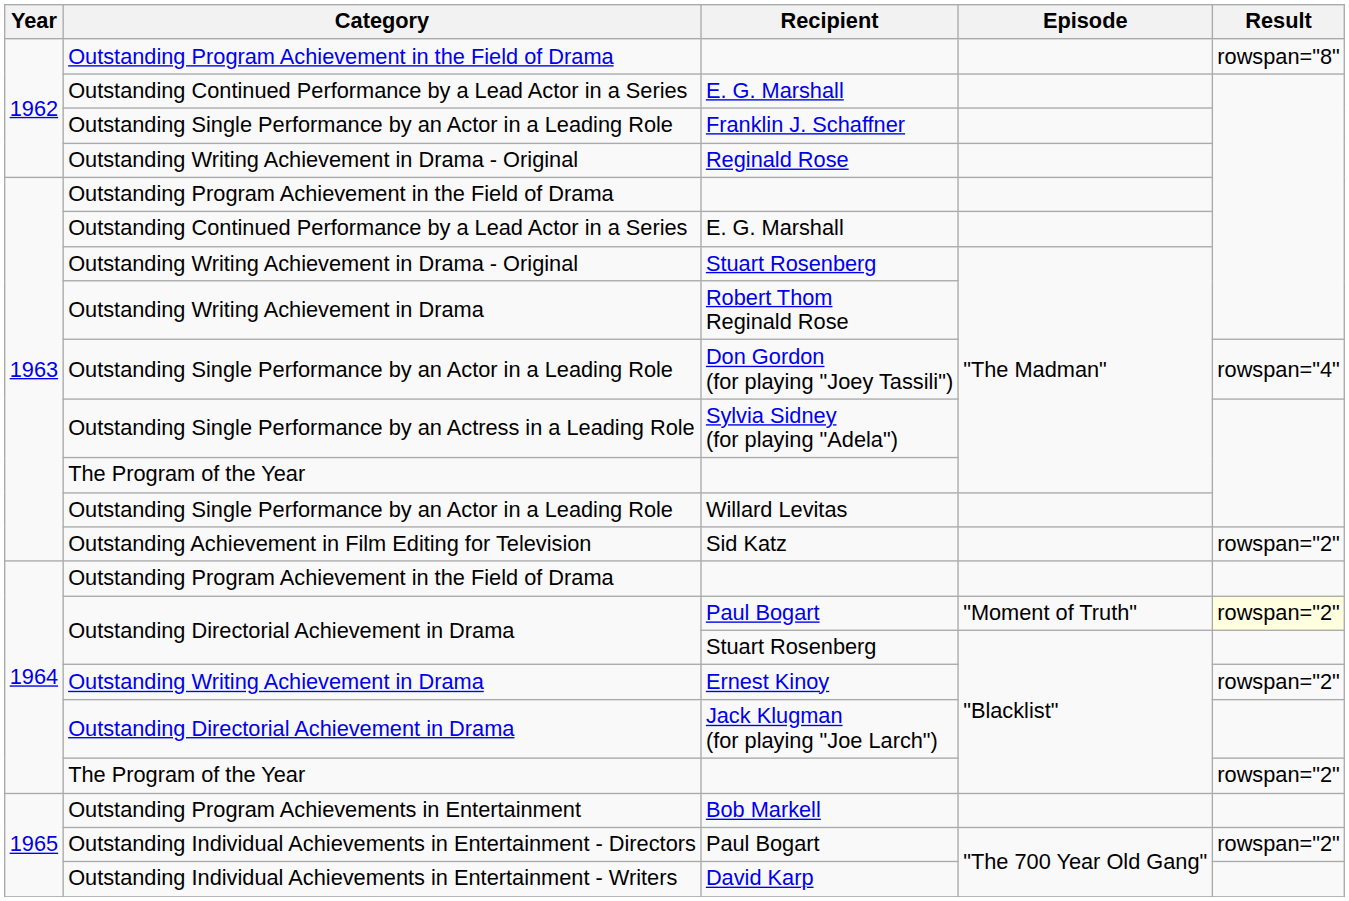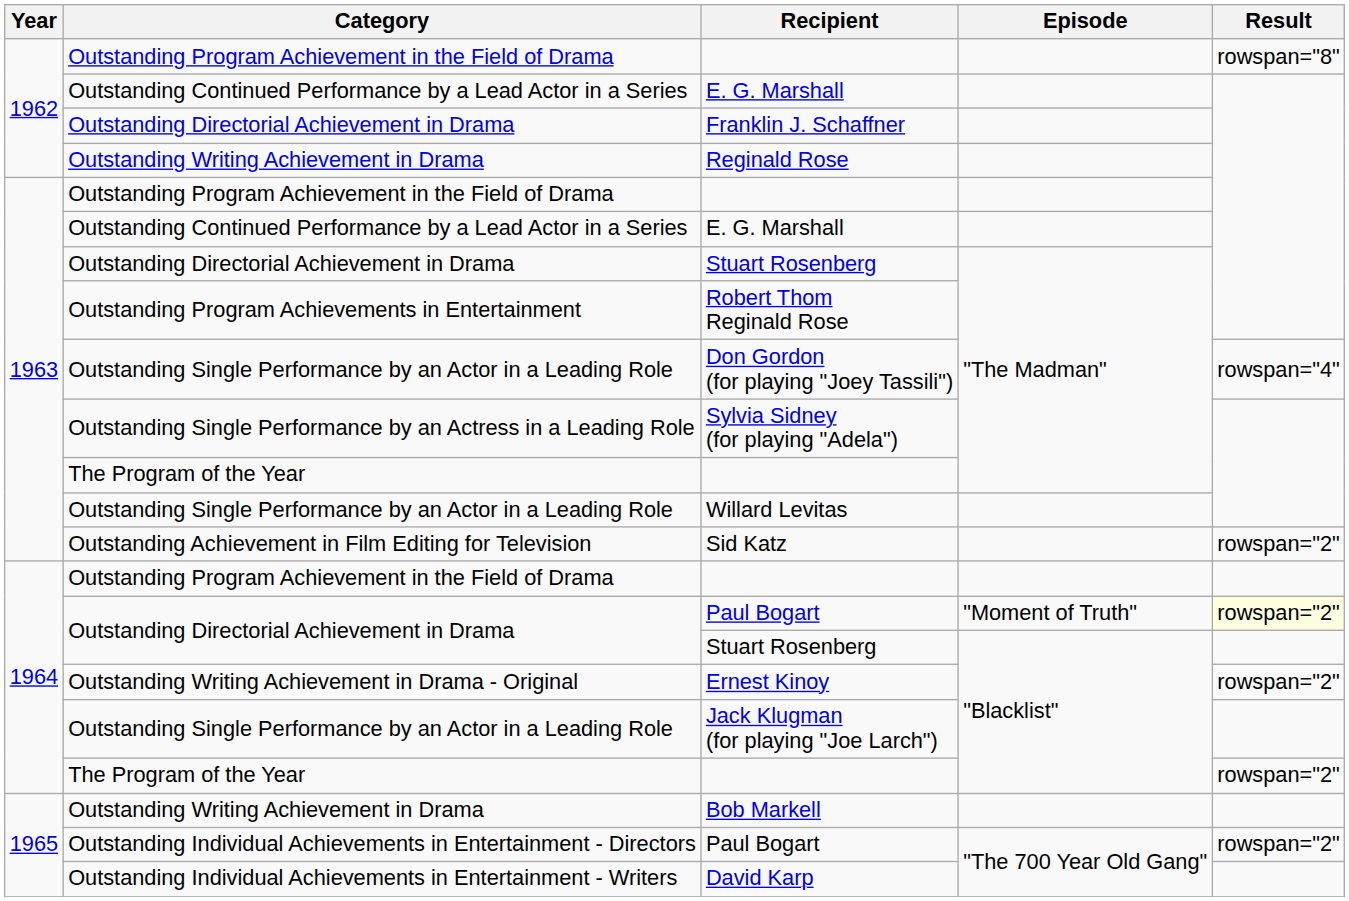(371, 125) Outstanding Single Performance by an Actor in a Leading Role -> (291, 125) Outstanding Directorial Achievement in Drama
(323, 159) Outstanding Writing Achievement in Drama - Original -> (276, 159) Outstanding Writing Achievement in Drama
(323, 263) Outstanding Writing Achievement in Drama - Original -> (291, 263) Outstanding Directorial Achievement in Drama
(276, 310) Outstanding Writing Achievement in Drama -> (325, 310) Outstanding Program Achievements in Entertainment
(276, 681) Outstanding Writing Achievement in Drama -> (323, 681) Outstanding Writing Achievement in Drama - Original
(291, 728) Outstanding Directorial Achievement in Drama -> (371, 728) Outstanding Single Performance by an Actor in a Leading Role
(325, 809) Outstanding Program Achievements in Entertainment -> (276, 809) Outstanding Writing Achievement in Drama
